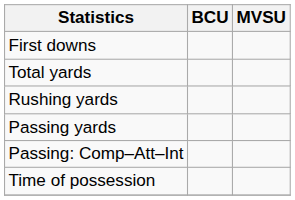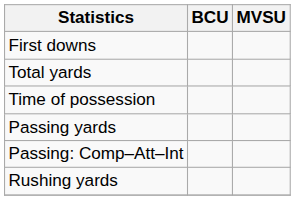rows swapped: (63, 99) <-> (82, 181)
